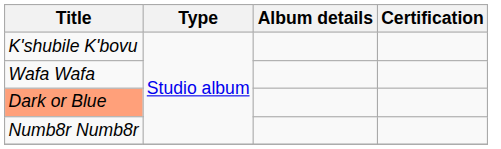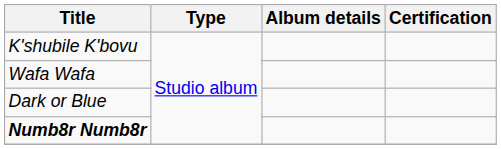(58, 102) lightsalmon background -> (58, 102) no background
(74, 130) normal -> (78, 130) bold
